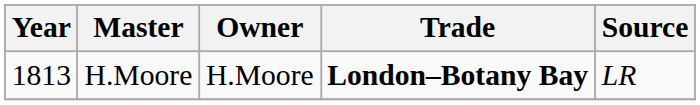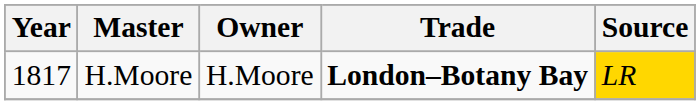(41, 74) 1813 -> (41, 74) 1817
(619, 74) no background -> (619, 74) gold background
